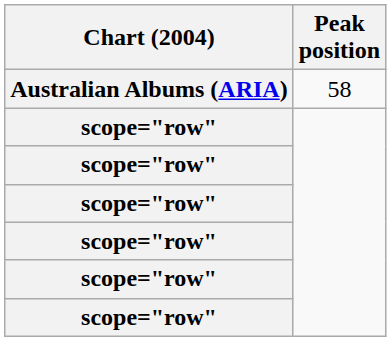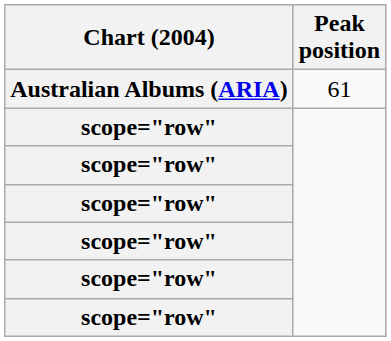(339, 88) 58 -> (339, 88) 61
